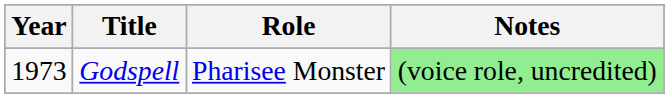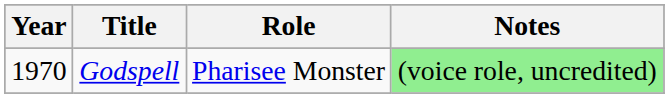(39, 70) 1973 -> (39, 70) 1970
